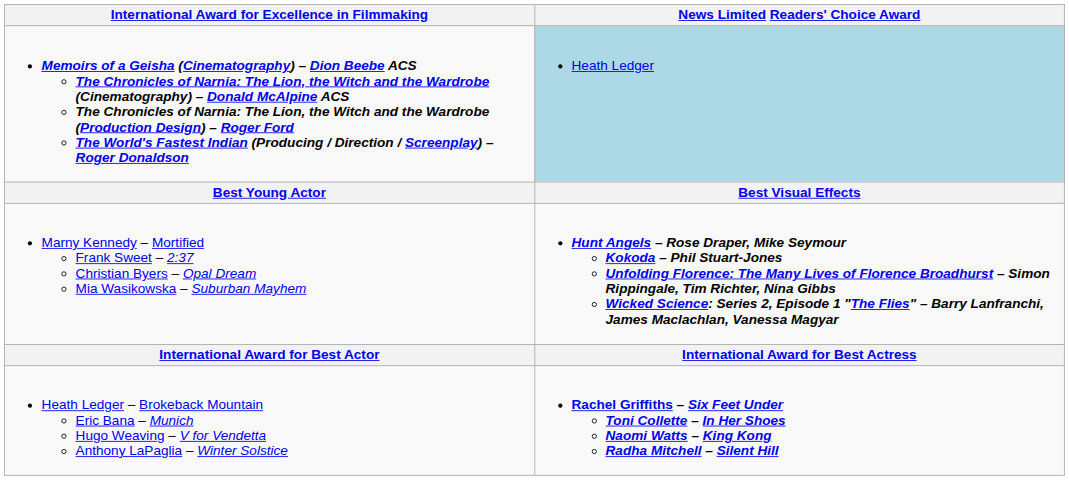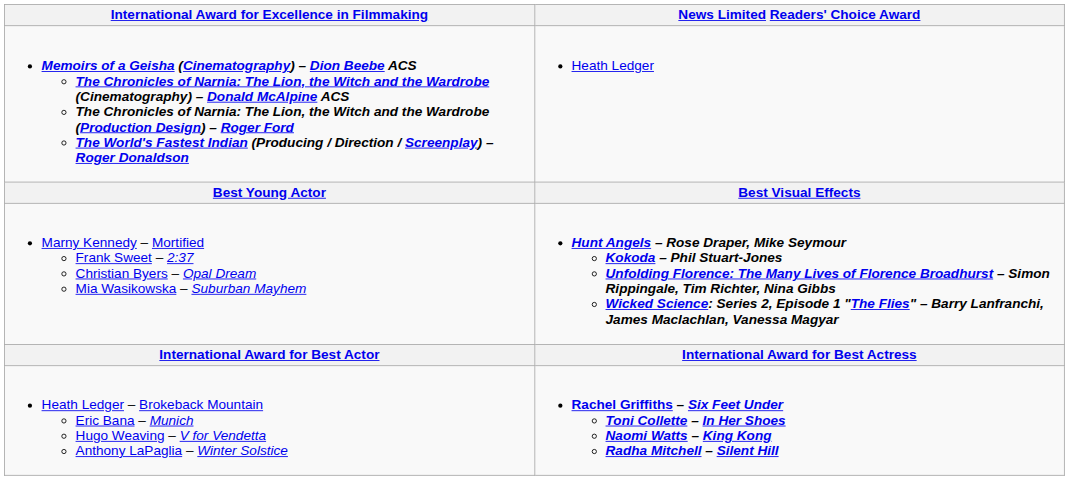(799, 66) lightblue background -> (799, 66) no background
